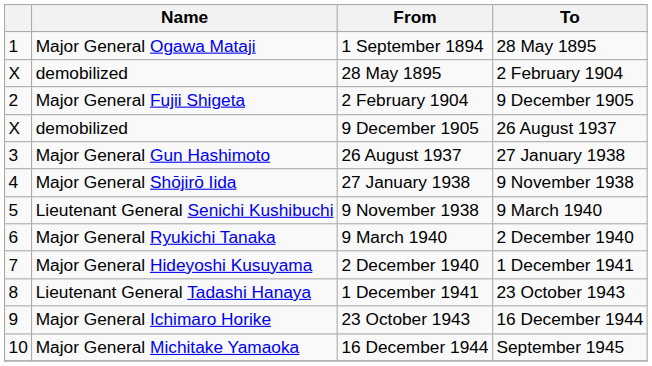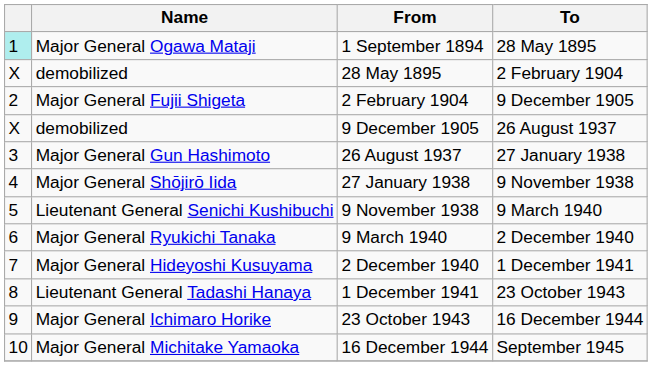(13, 45) no background -> (13, 45) paleturquoise background
